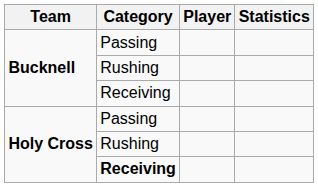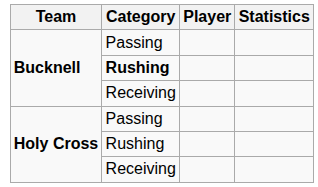(130, 67) normal -> (138, 67) bold
(138, 169) bold -> (141, 169) normal
